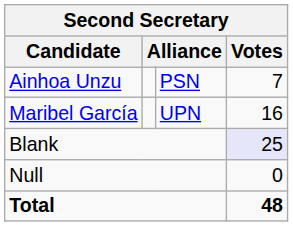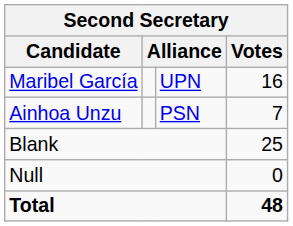rows swapped: (73, 113) <-> (65, 82)
(272, 144) lavender background -> (272, 144) no background
